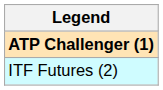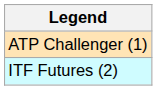(81, 44) bold -> (78, 44) normal
